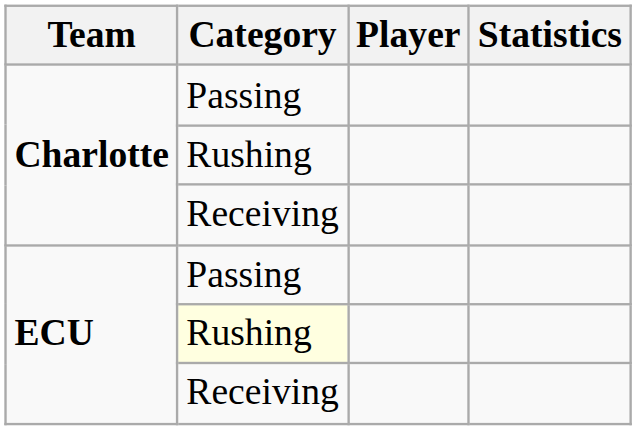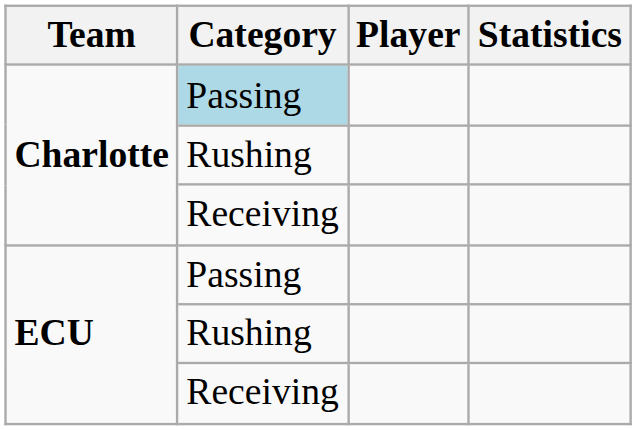(244, 94) no background -> (244, 94) lightblue background
(249, 333) lightyellow background -> (249, 333) no background
